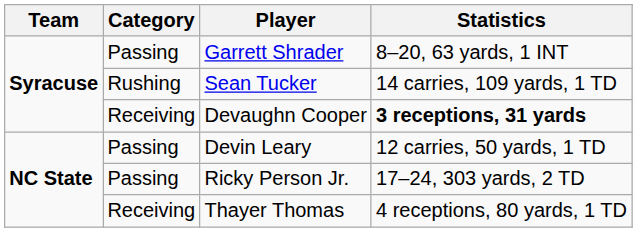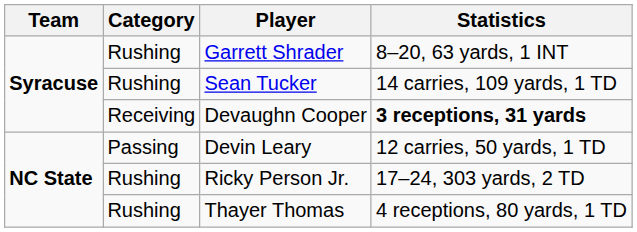(143, 52) Passing -> (144, 52) Rushing
(143, 178) Passing -> (144, 178) Rushing
(151, 210) Receiving -> (144, 210) Rushing
